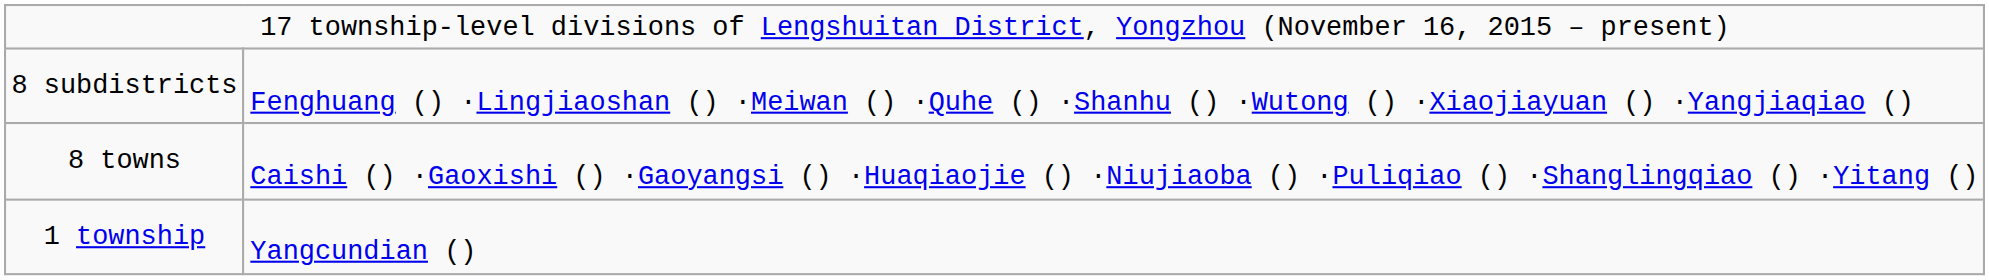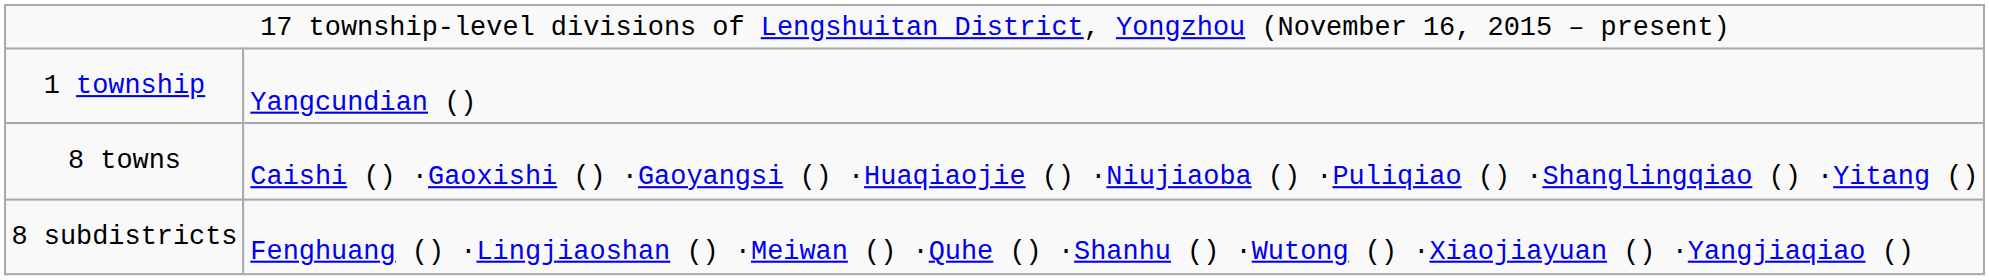rows swapped: (124, 86) <-> (124, 236)
